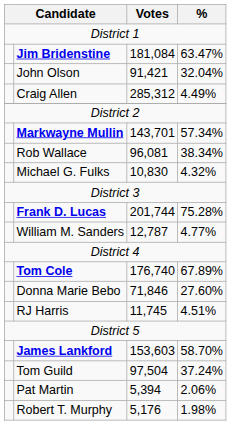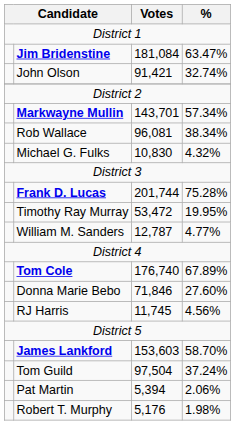(202, 73) 32.04% -> (206, 73) 32.74%
- row: (47, 93)
+ row: (72, 212)
(198, 311) 4.51% -> (203, 311) 4.56%
